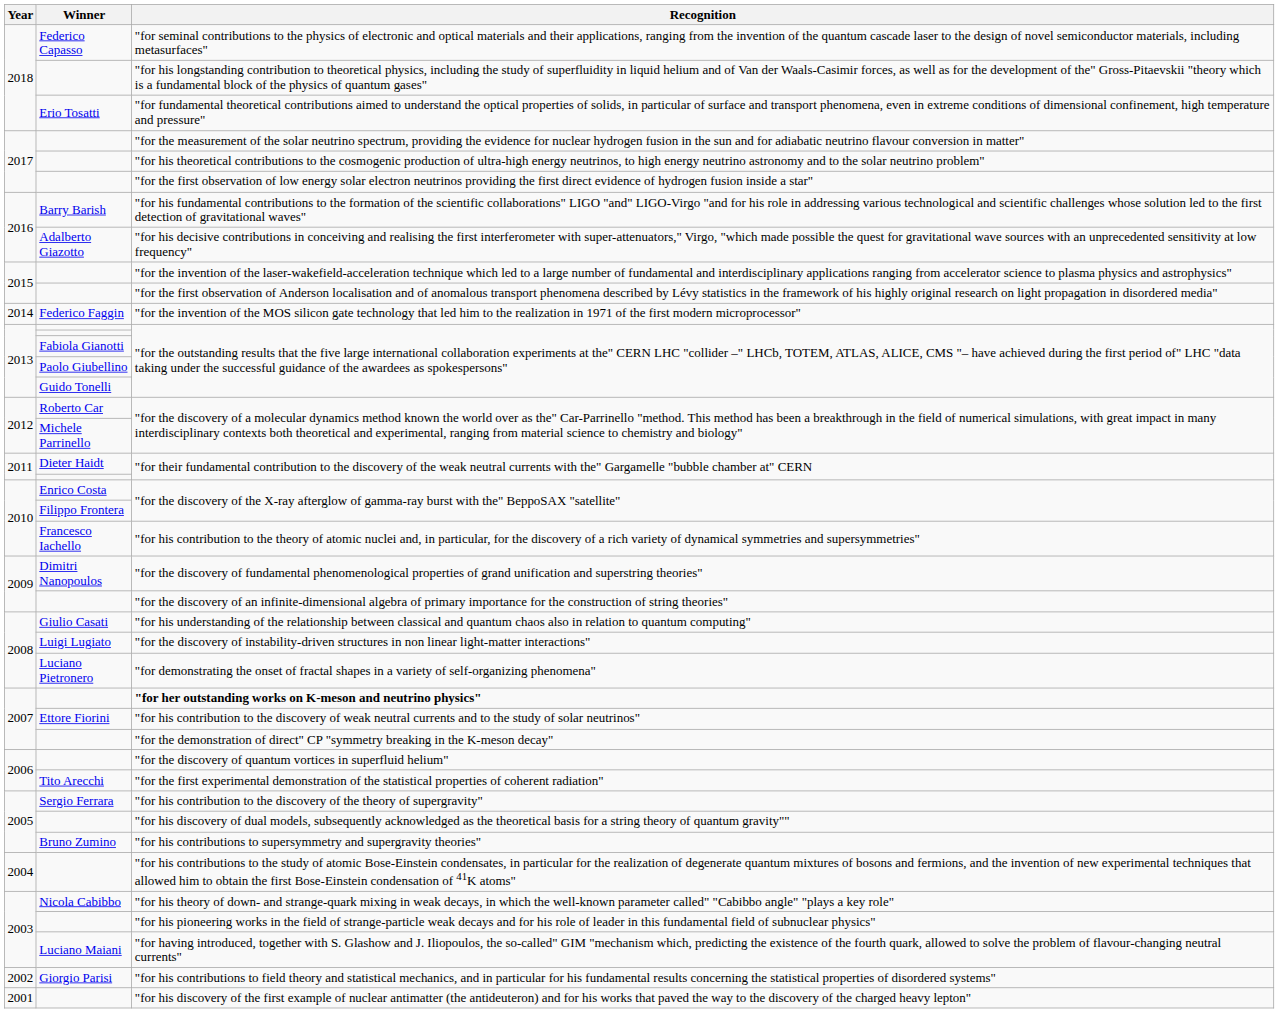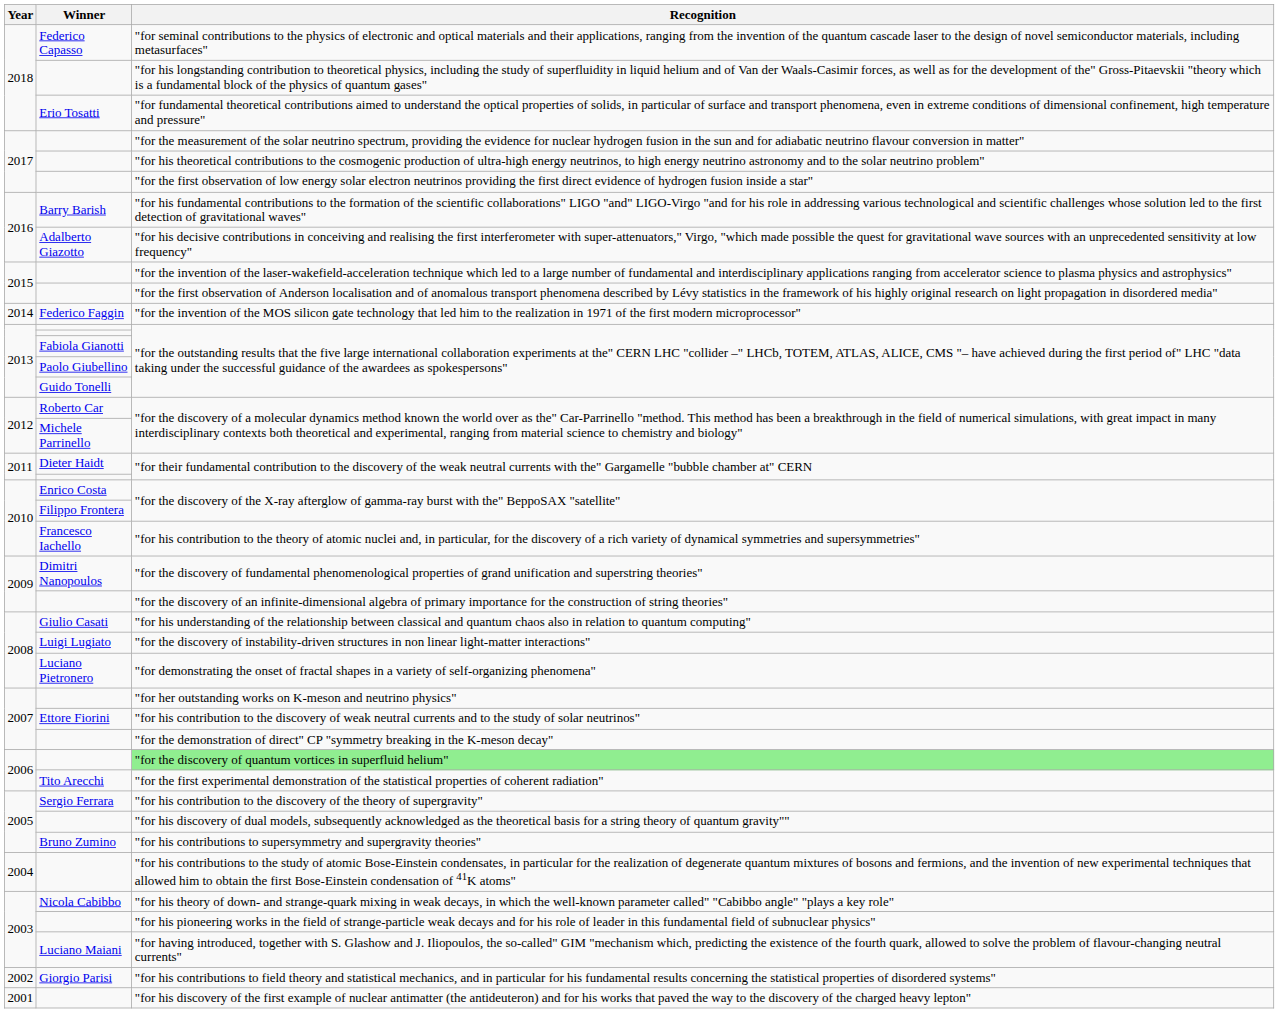(308, 698) bold -> (296, 698) normal
(292, 759) no background -> (292, 759) lightgreen background
